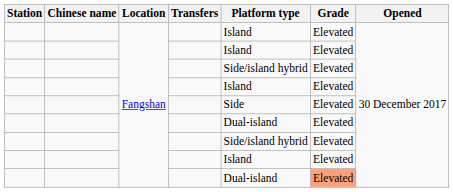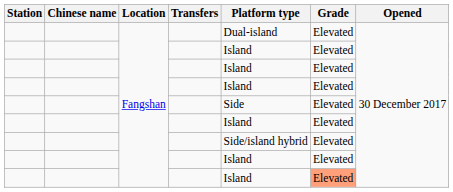(238, 31) Island -> (250, 31) Dual-island
(266, 68) Side/island hybrid -> (238, 68) Island
(250, 123) Dual-island -> (238, 123) Island
(250, 178) Dual-island -> (238, 178) Island
